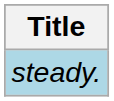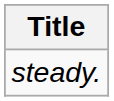(56, 72) lightblue background -> (56, 72) no background
